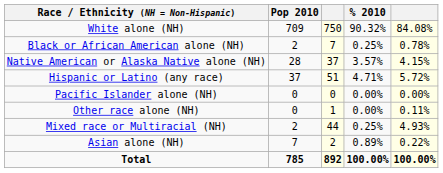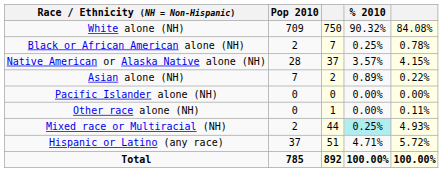rows swapped: (136, 143) <-> (136, 78)
(368, 127) no background -> (368, 127) paleturquoise background
